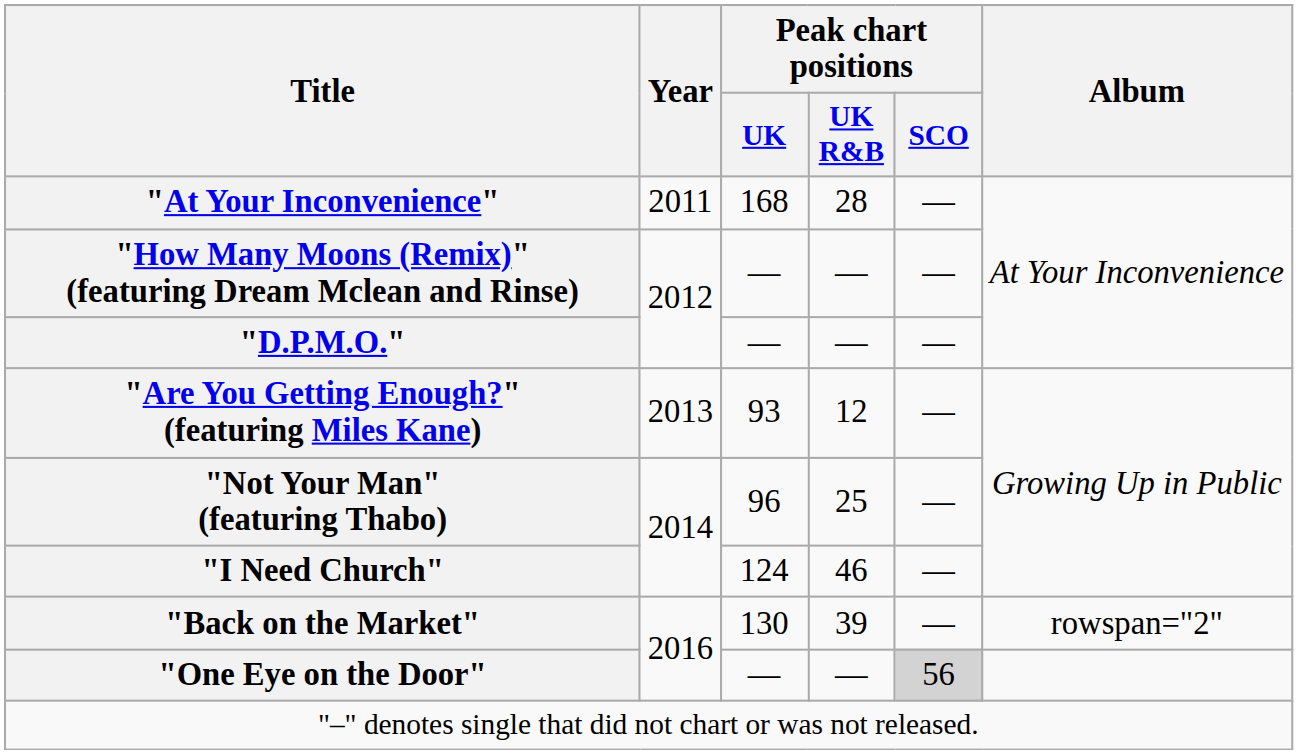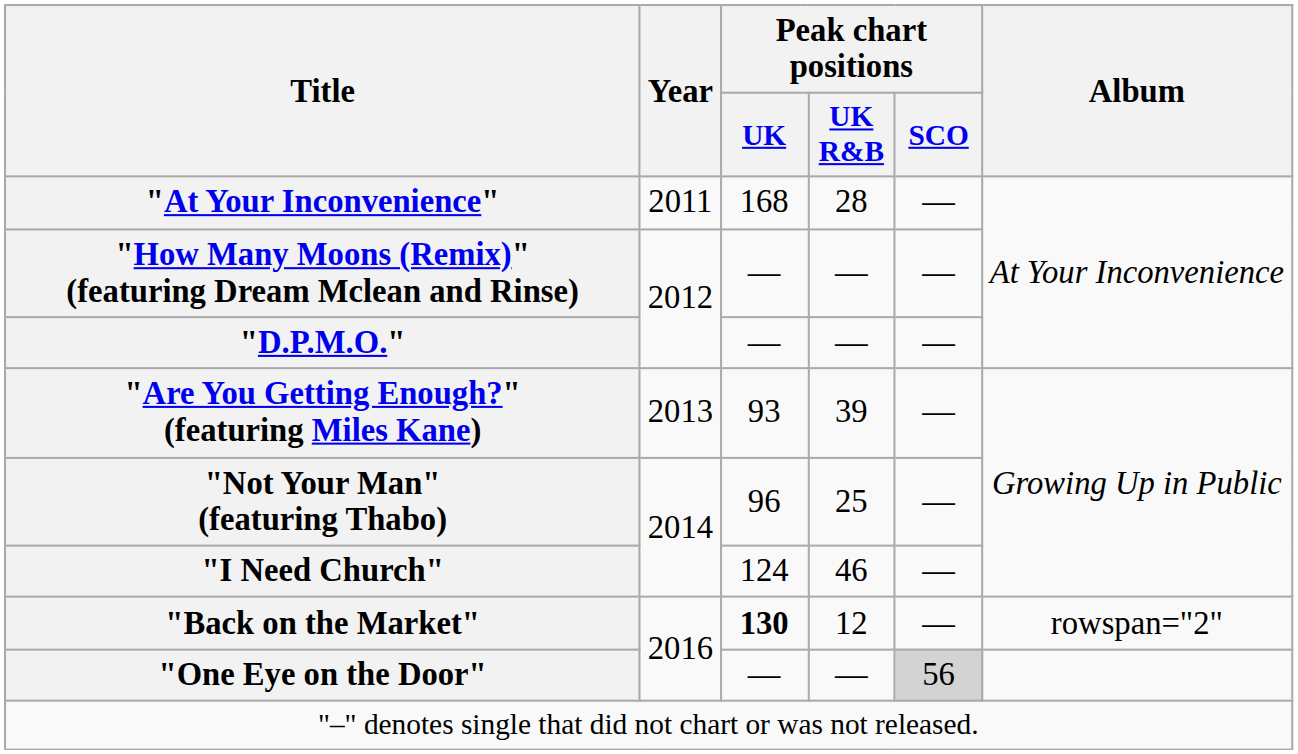(851, 412) 12 -> (851, 412) 39
(764, 622) normal -> (764, 622) bold
(851, 622) 39 -> (851, 622) 12
